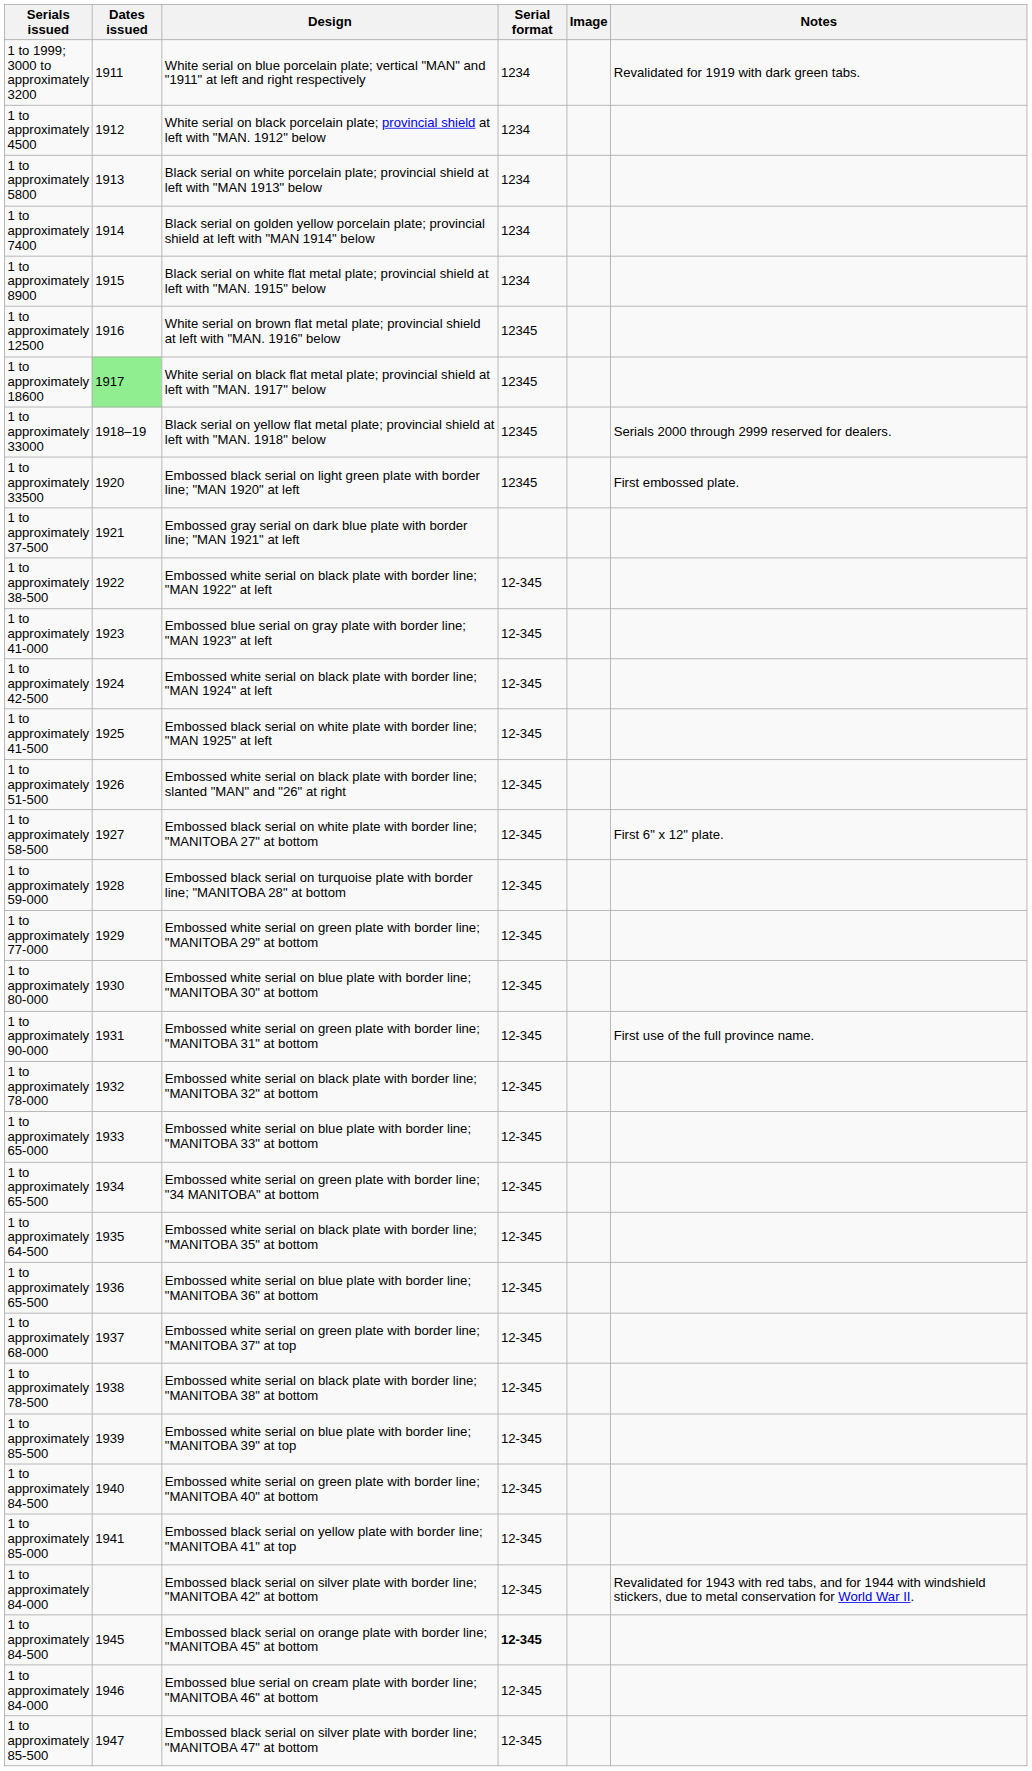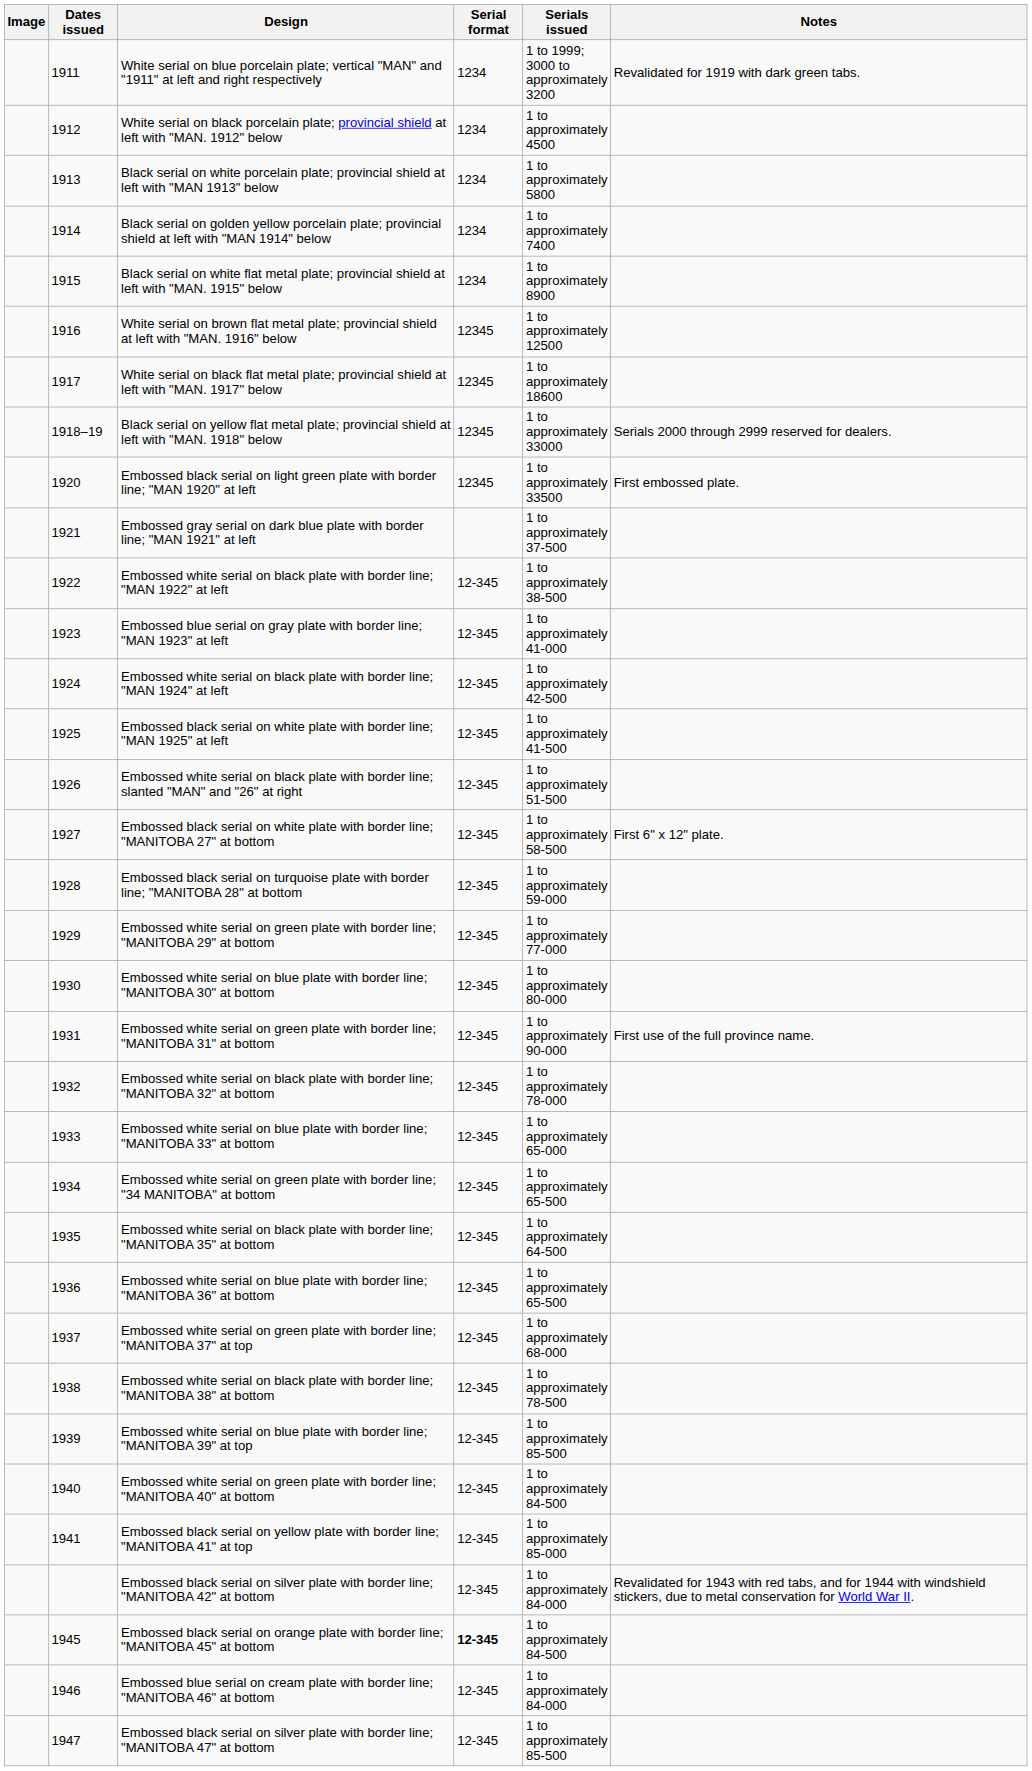columns swapped: (589, 22) <-> (48, 22)
(110, 381) lightgreen background -> (66, 381) no background
